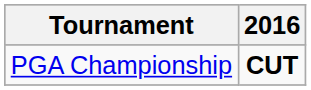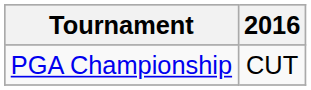(272, 65) bold -> (272, 65) normal
